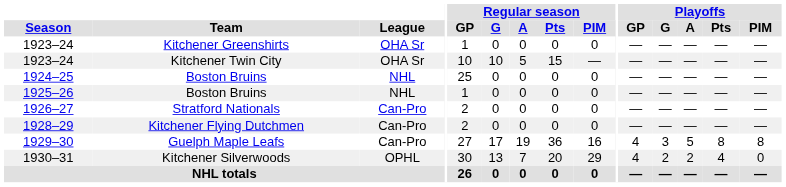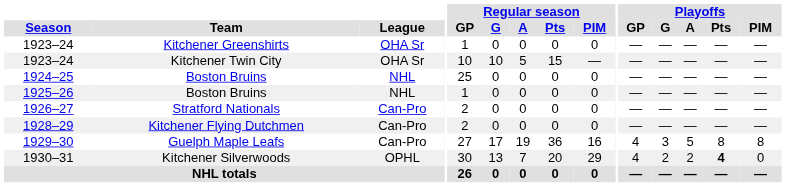(721, 157) normal -> (721, 157) bold
